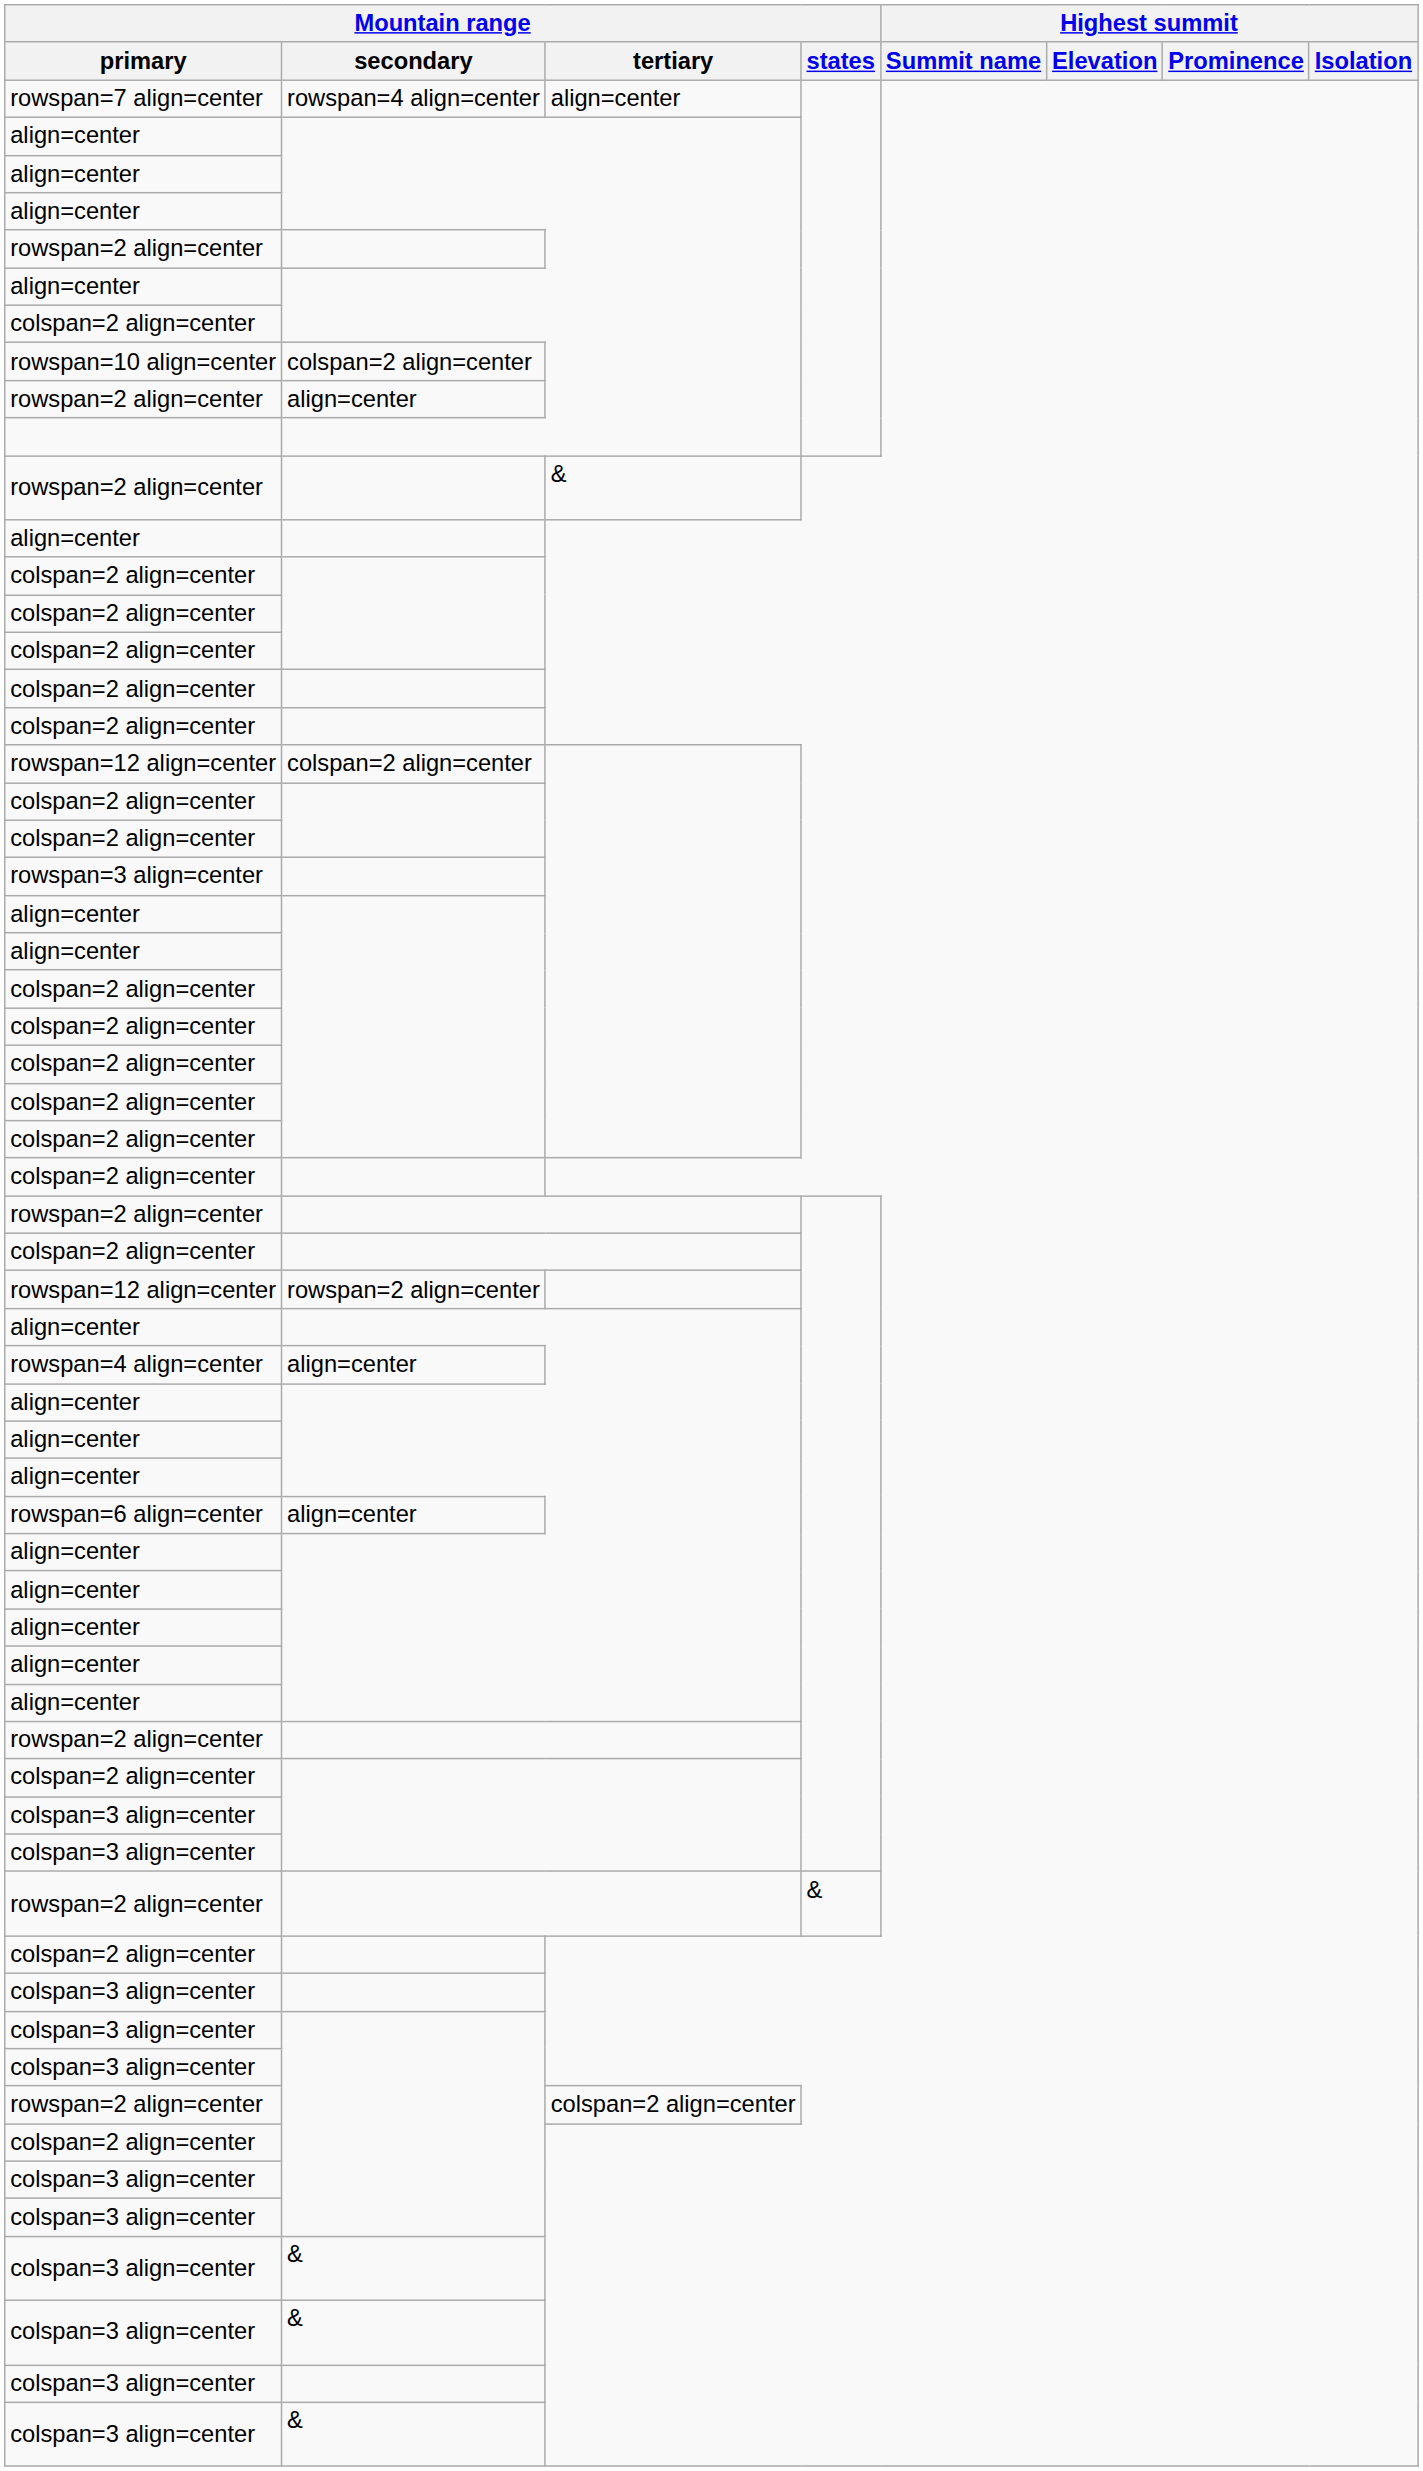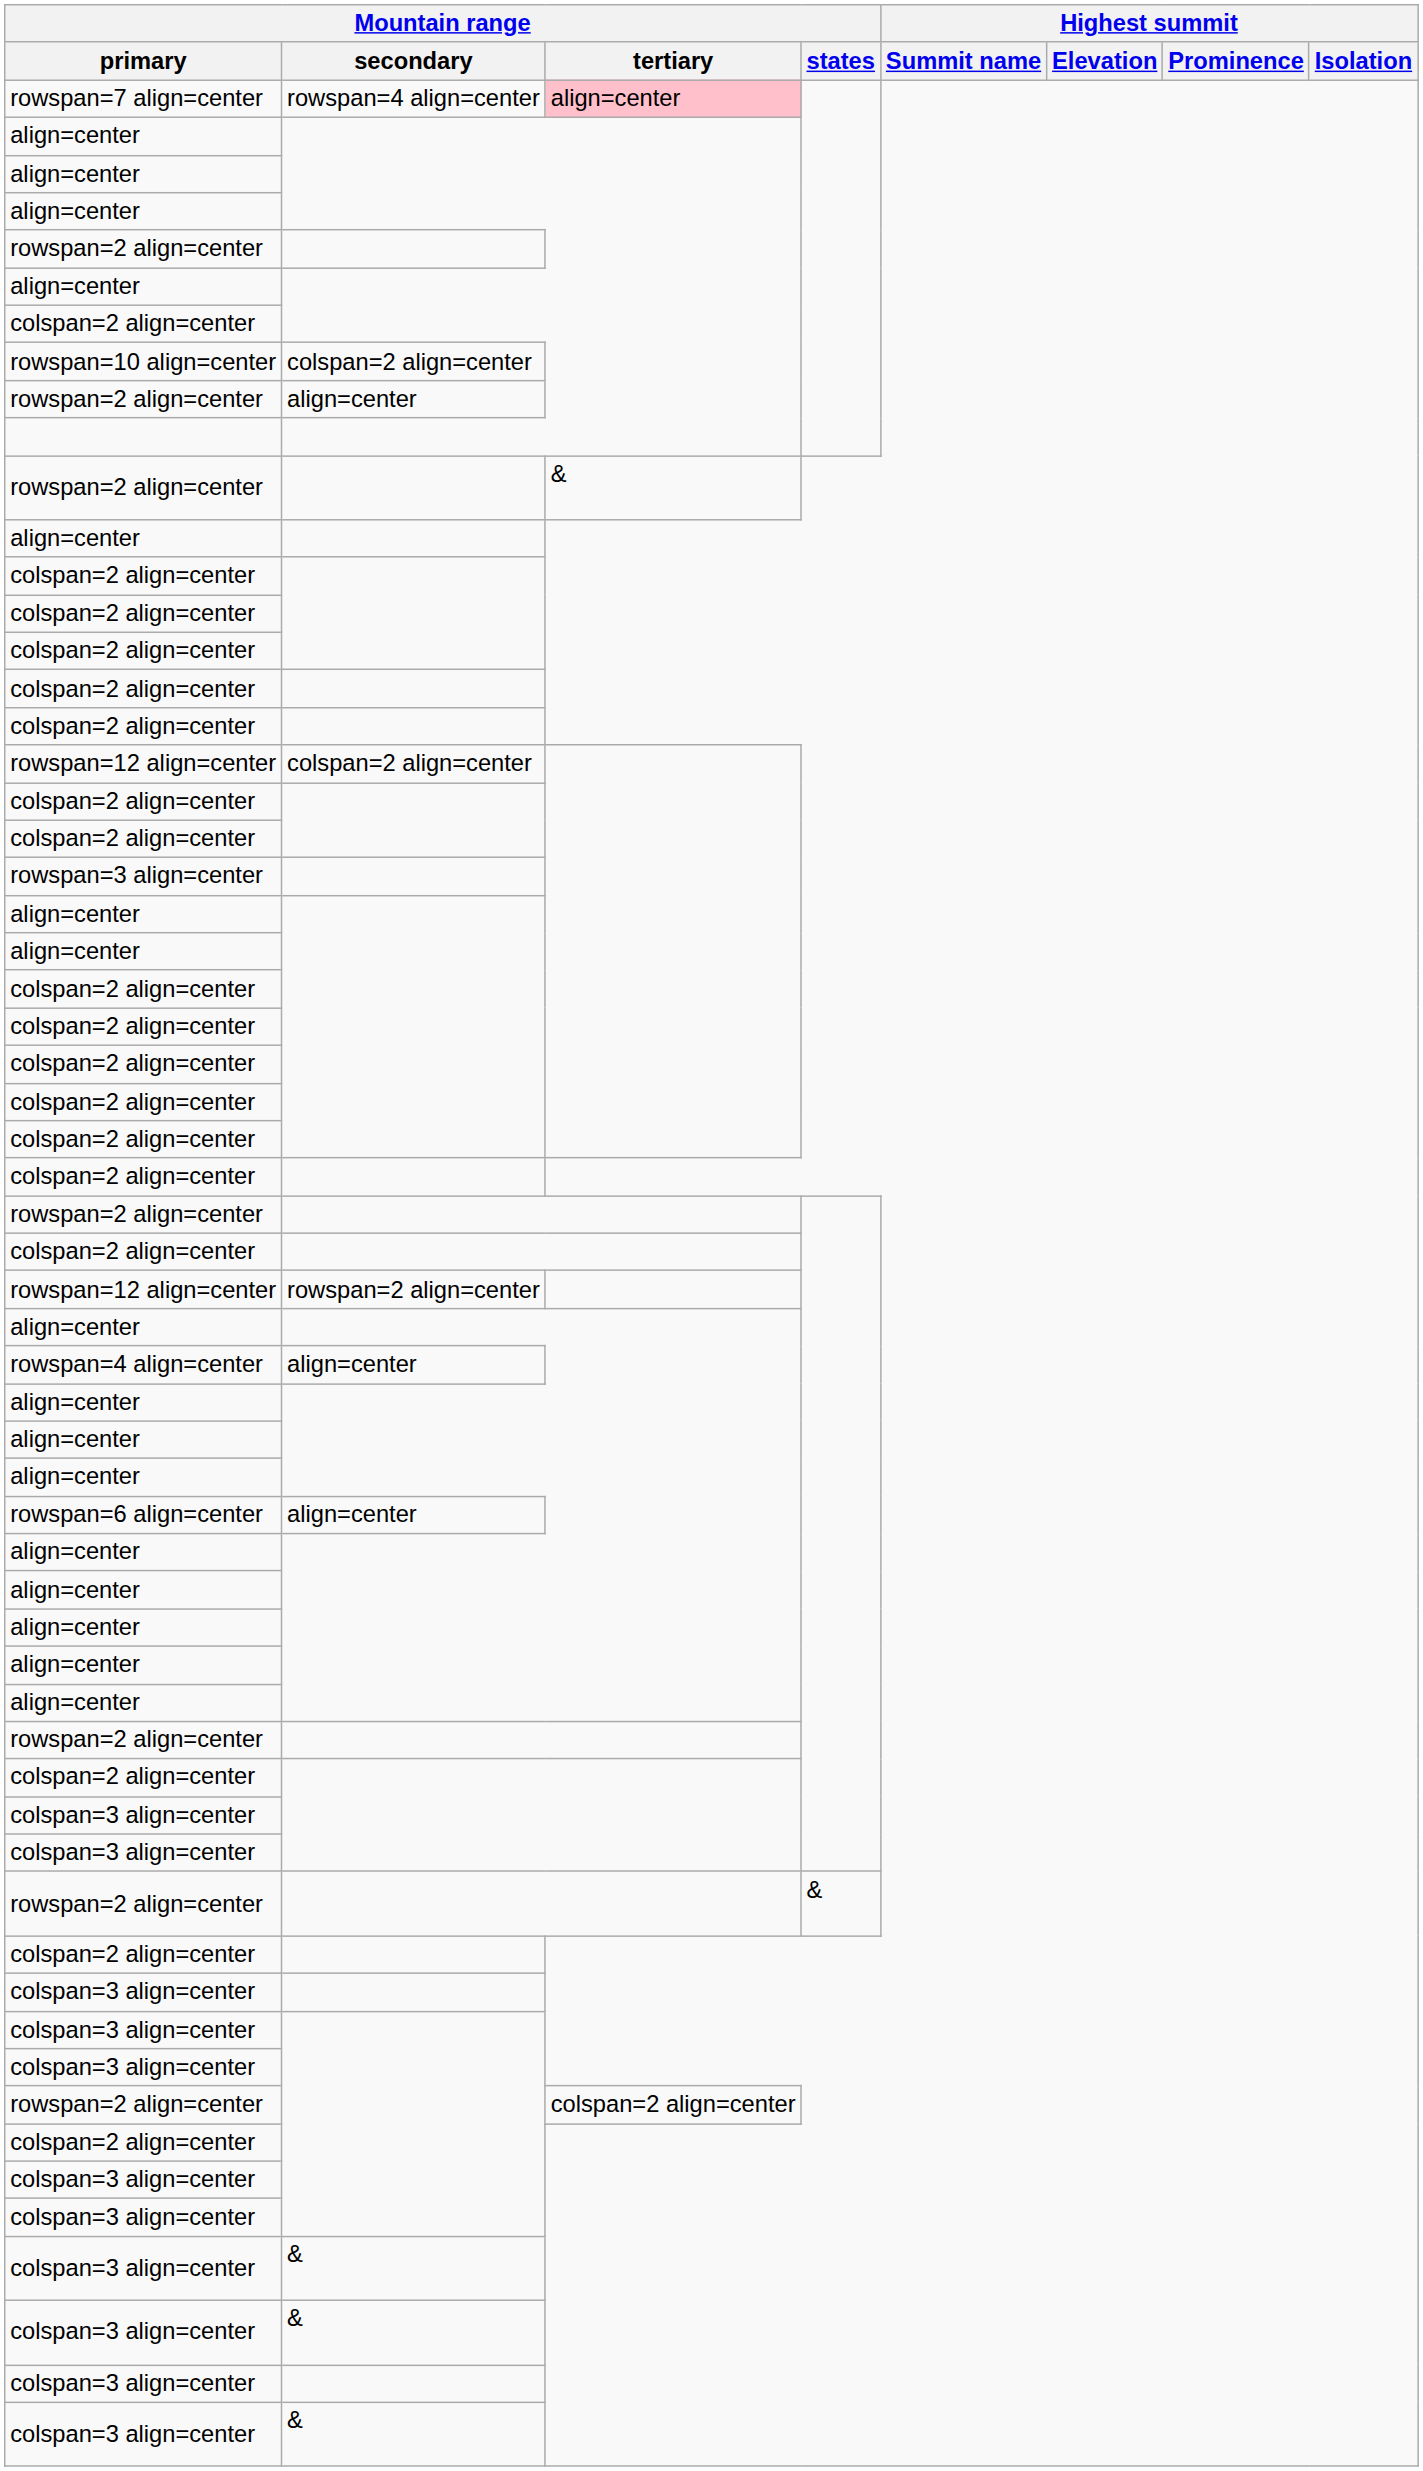(616, 98) no background -> (616, 98) pink background
